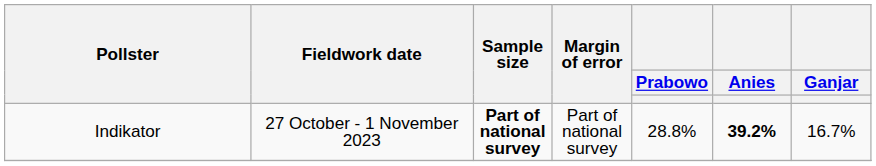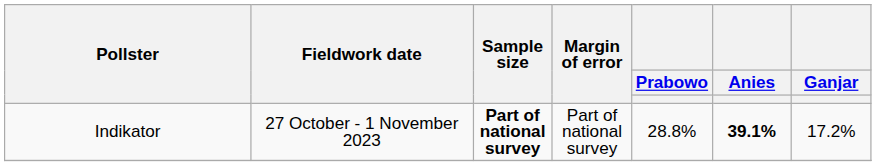(752, 132) 39.2% -> (752, 132) 39.1%
(831, 132) 16.7% -> (831, 132) 17.2%
